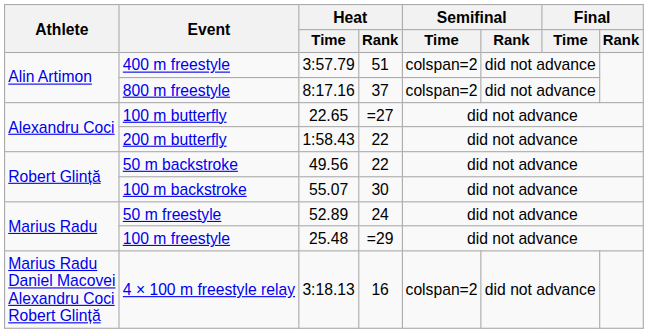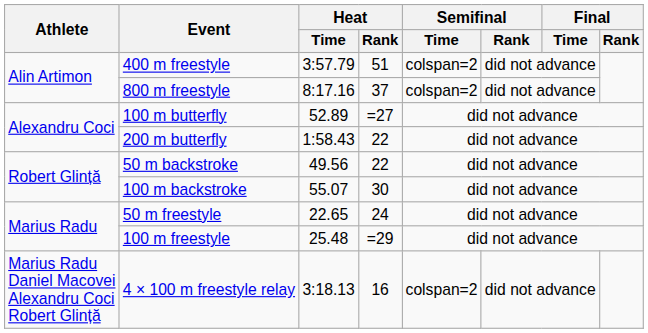(329, 115) 22.65 -> (329, 115) 52.89
(329, 214) 52.89 -> (329, 214) 22.65
